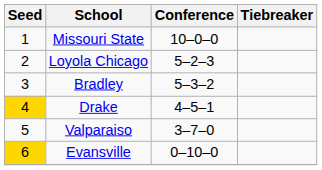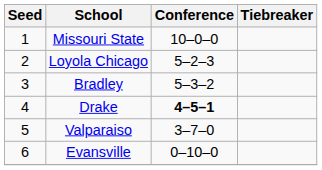(25, 107) gold background -> (25, 107) no background
(194, 107) normal -> (194, 107) bold
(25, 152) gold background -> (25, 152) no background
